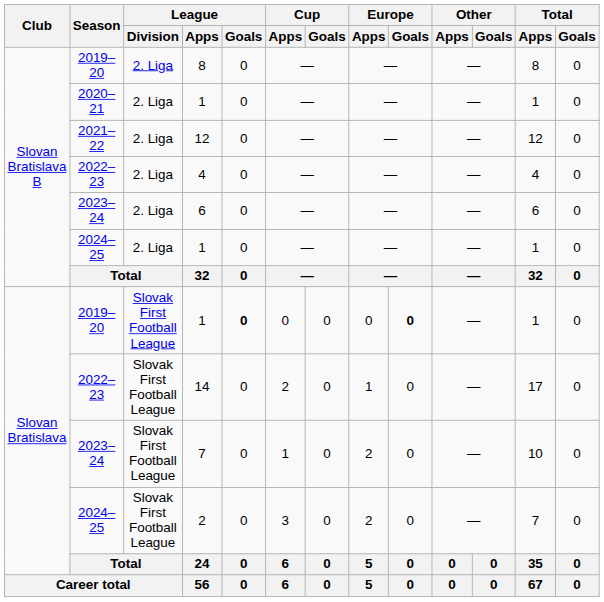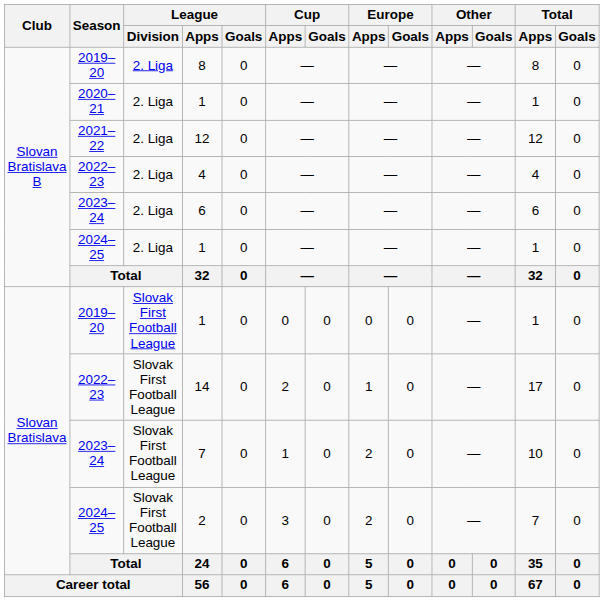(244, 320) bold -> (244, 320) normal
(410, 320) bold -> (410, 320) normal
